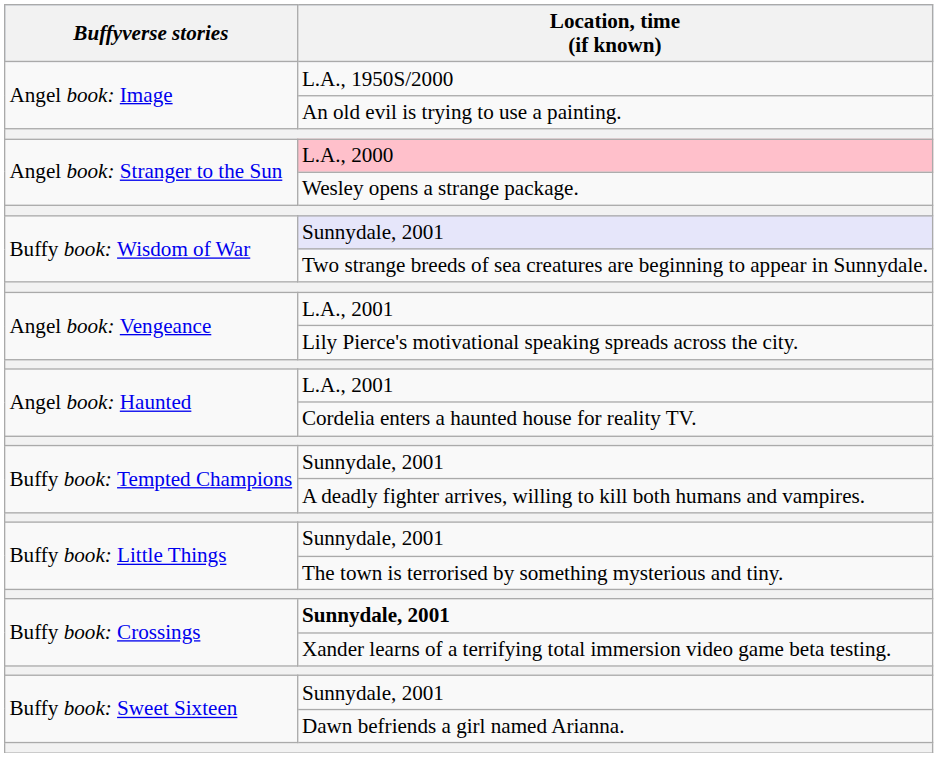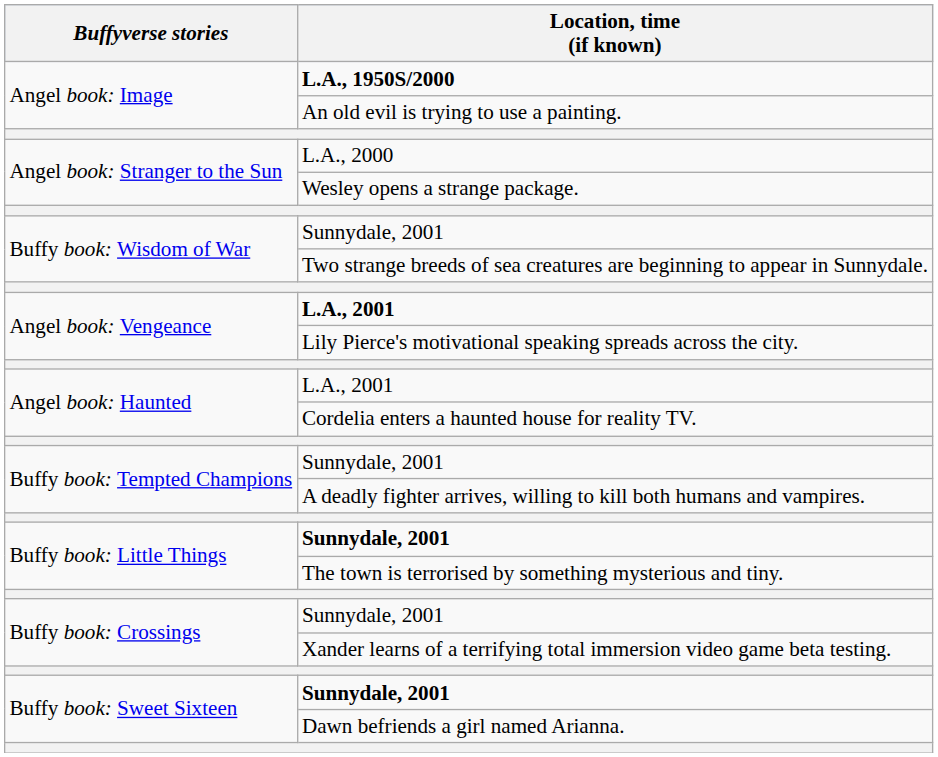(378, 78) normal -> (378, 78) bold
(348, 155) pink background -> (348, 155) no background
(373, 231) lavender background -> (373, 231) no background
(348, 308) normal -> (348, 308) bold
(373, 538) normal -> (376, 538) bold
(376, 615) bold -> (373, 615) normal
(373, 692) normal -> (376, 692) bold
